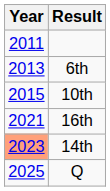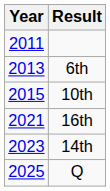(26, 146) lightsalmon background -> (26, 146) no background
